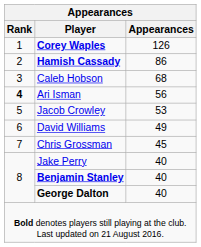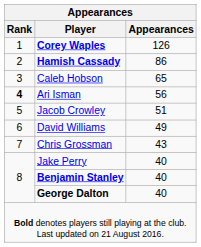(161, 78) 68 -> (161, 78) 65
(161, 111) 53 -> (161, 111) 51
(161, 144) 45 -> (161, 144) 43
